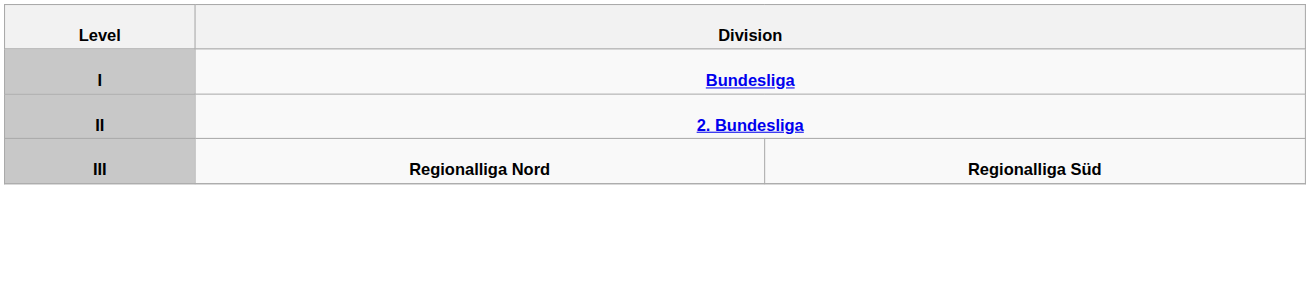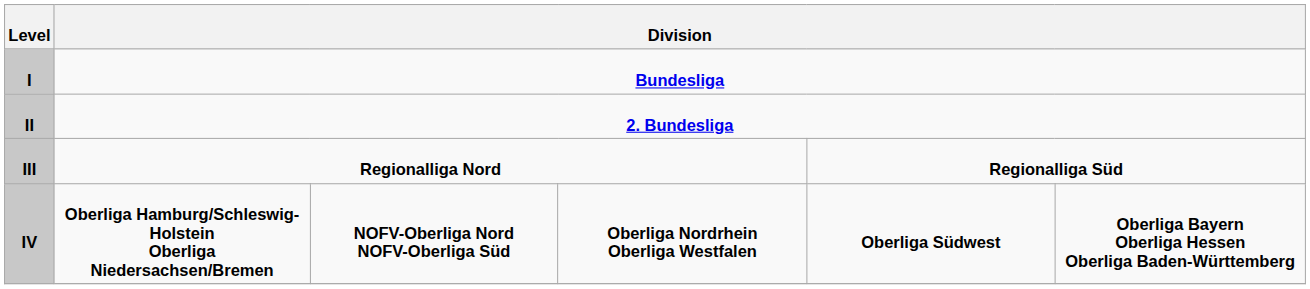+ row: (29, 242)
